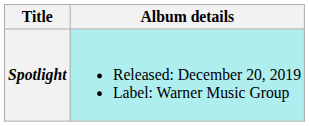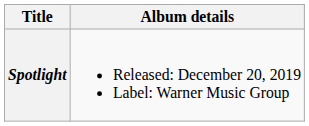(187, 84) paleturquoise background -> (187, 84) no background
